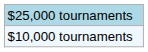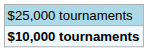(70, 36) normal -> (73, 36) bold
